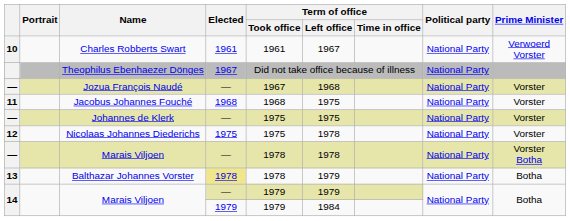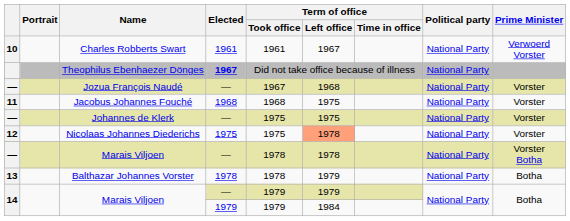(226, 70) normal -> (226, 70) bold
(329, 133) no background -> (329, 133) lightsalmon background
(226, 176) khaki background -> (226, 176) no background
